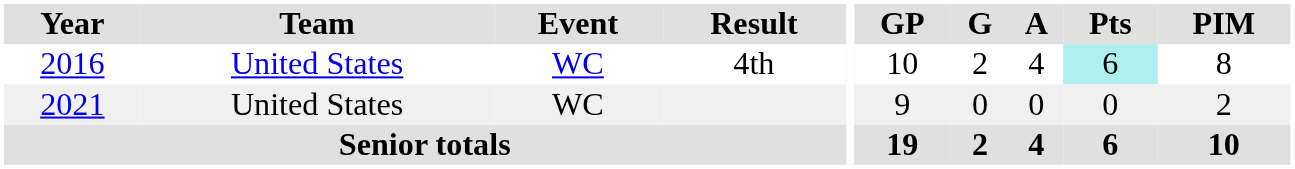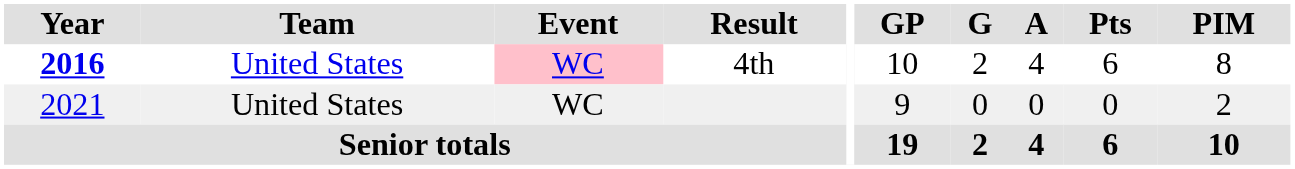(72, 63) normal -> (72, 63) bold
(578, 63) no background -> (578, 63) pink background
(1110, 63) paleturquoise background -> (1110, 63) no background
